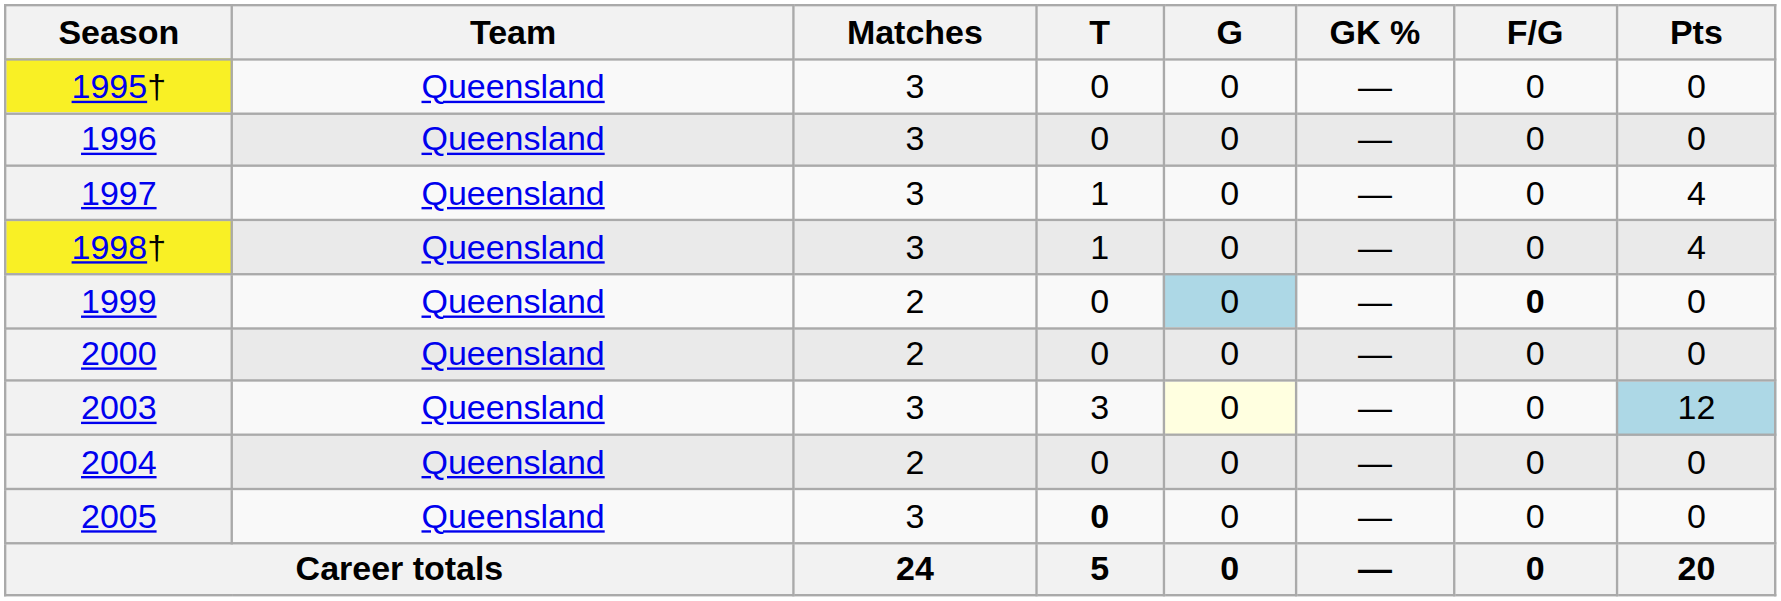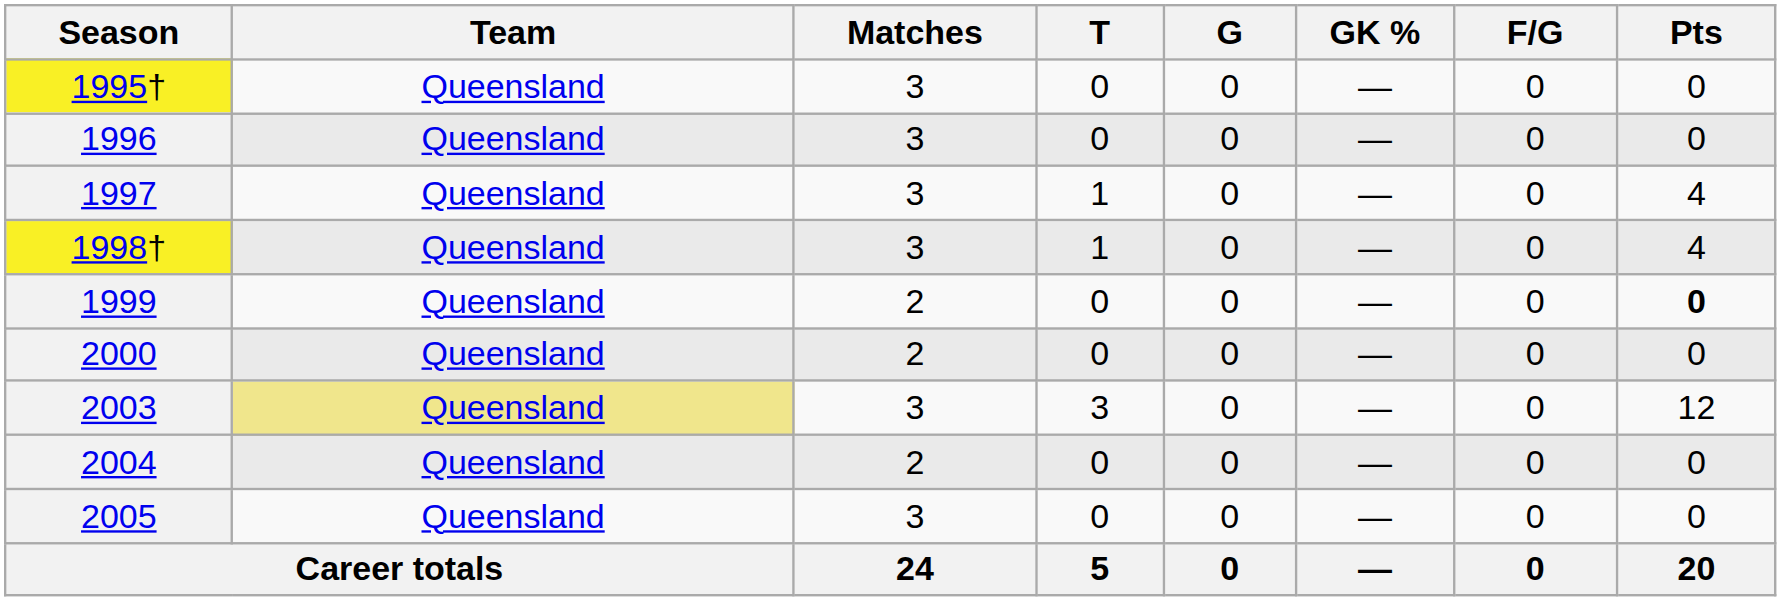(1230, 301) lightblue background -> (1230, 301) no background
(1535, 301) bold -> (1535, 301) normal
(1696, 301) normal -> (1696, 301) bold
(513, 408) no background -> (513, 408) khaki background
(1230, 408) lightyellow background -> (1230, 408) no background
(1696, 408) lightblue background -> (1696, 408) no background
(1100, 516) bold -> (1100, 516) normal
